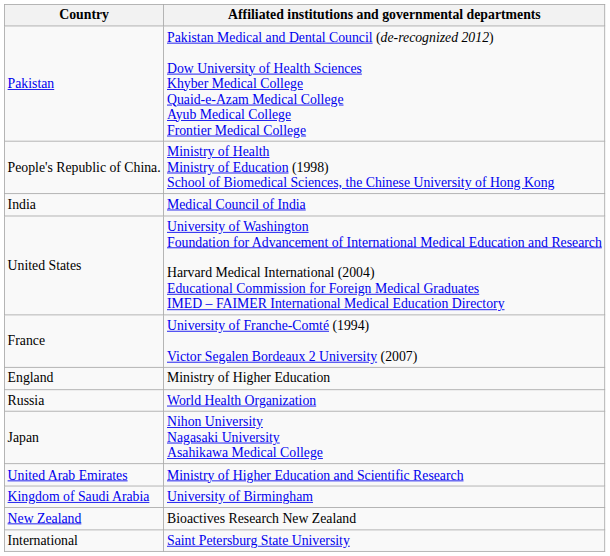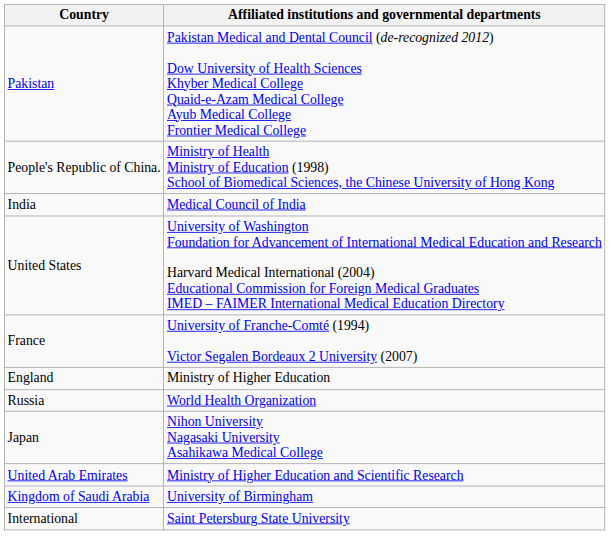- row: (44, 518)
